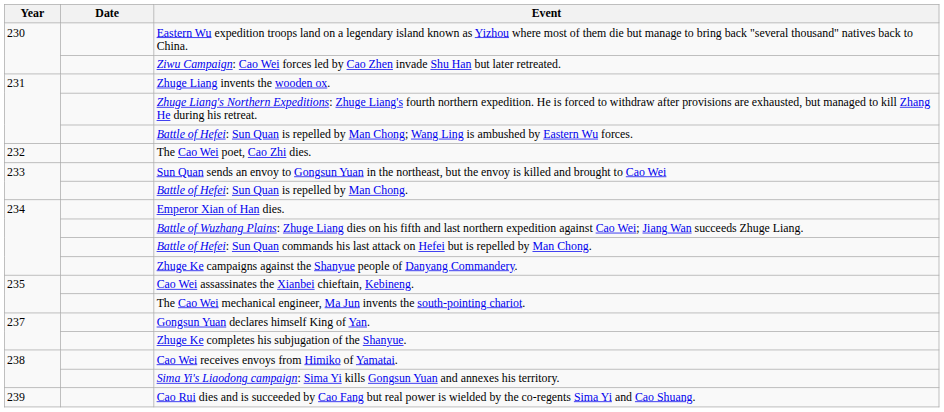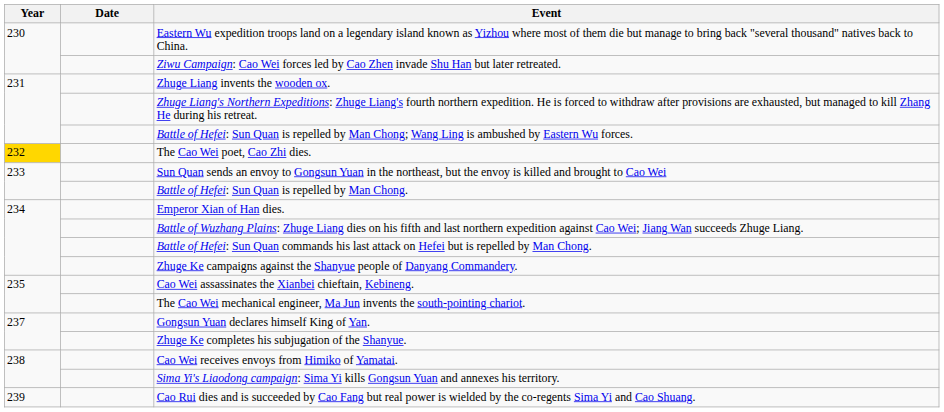(16, 153) no background -> (16, 153) gold background
